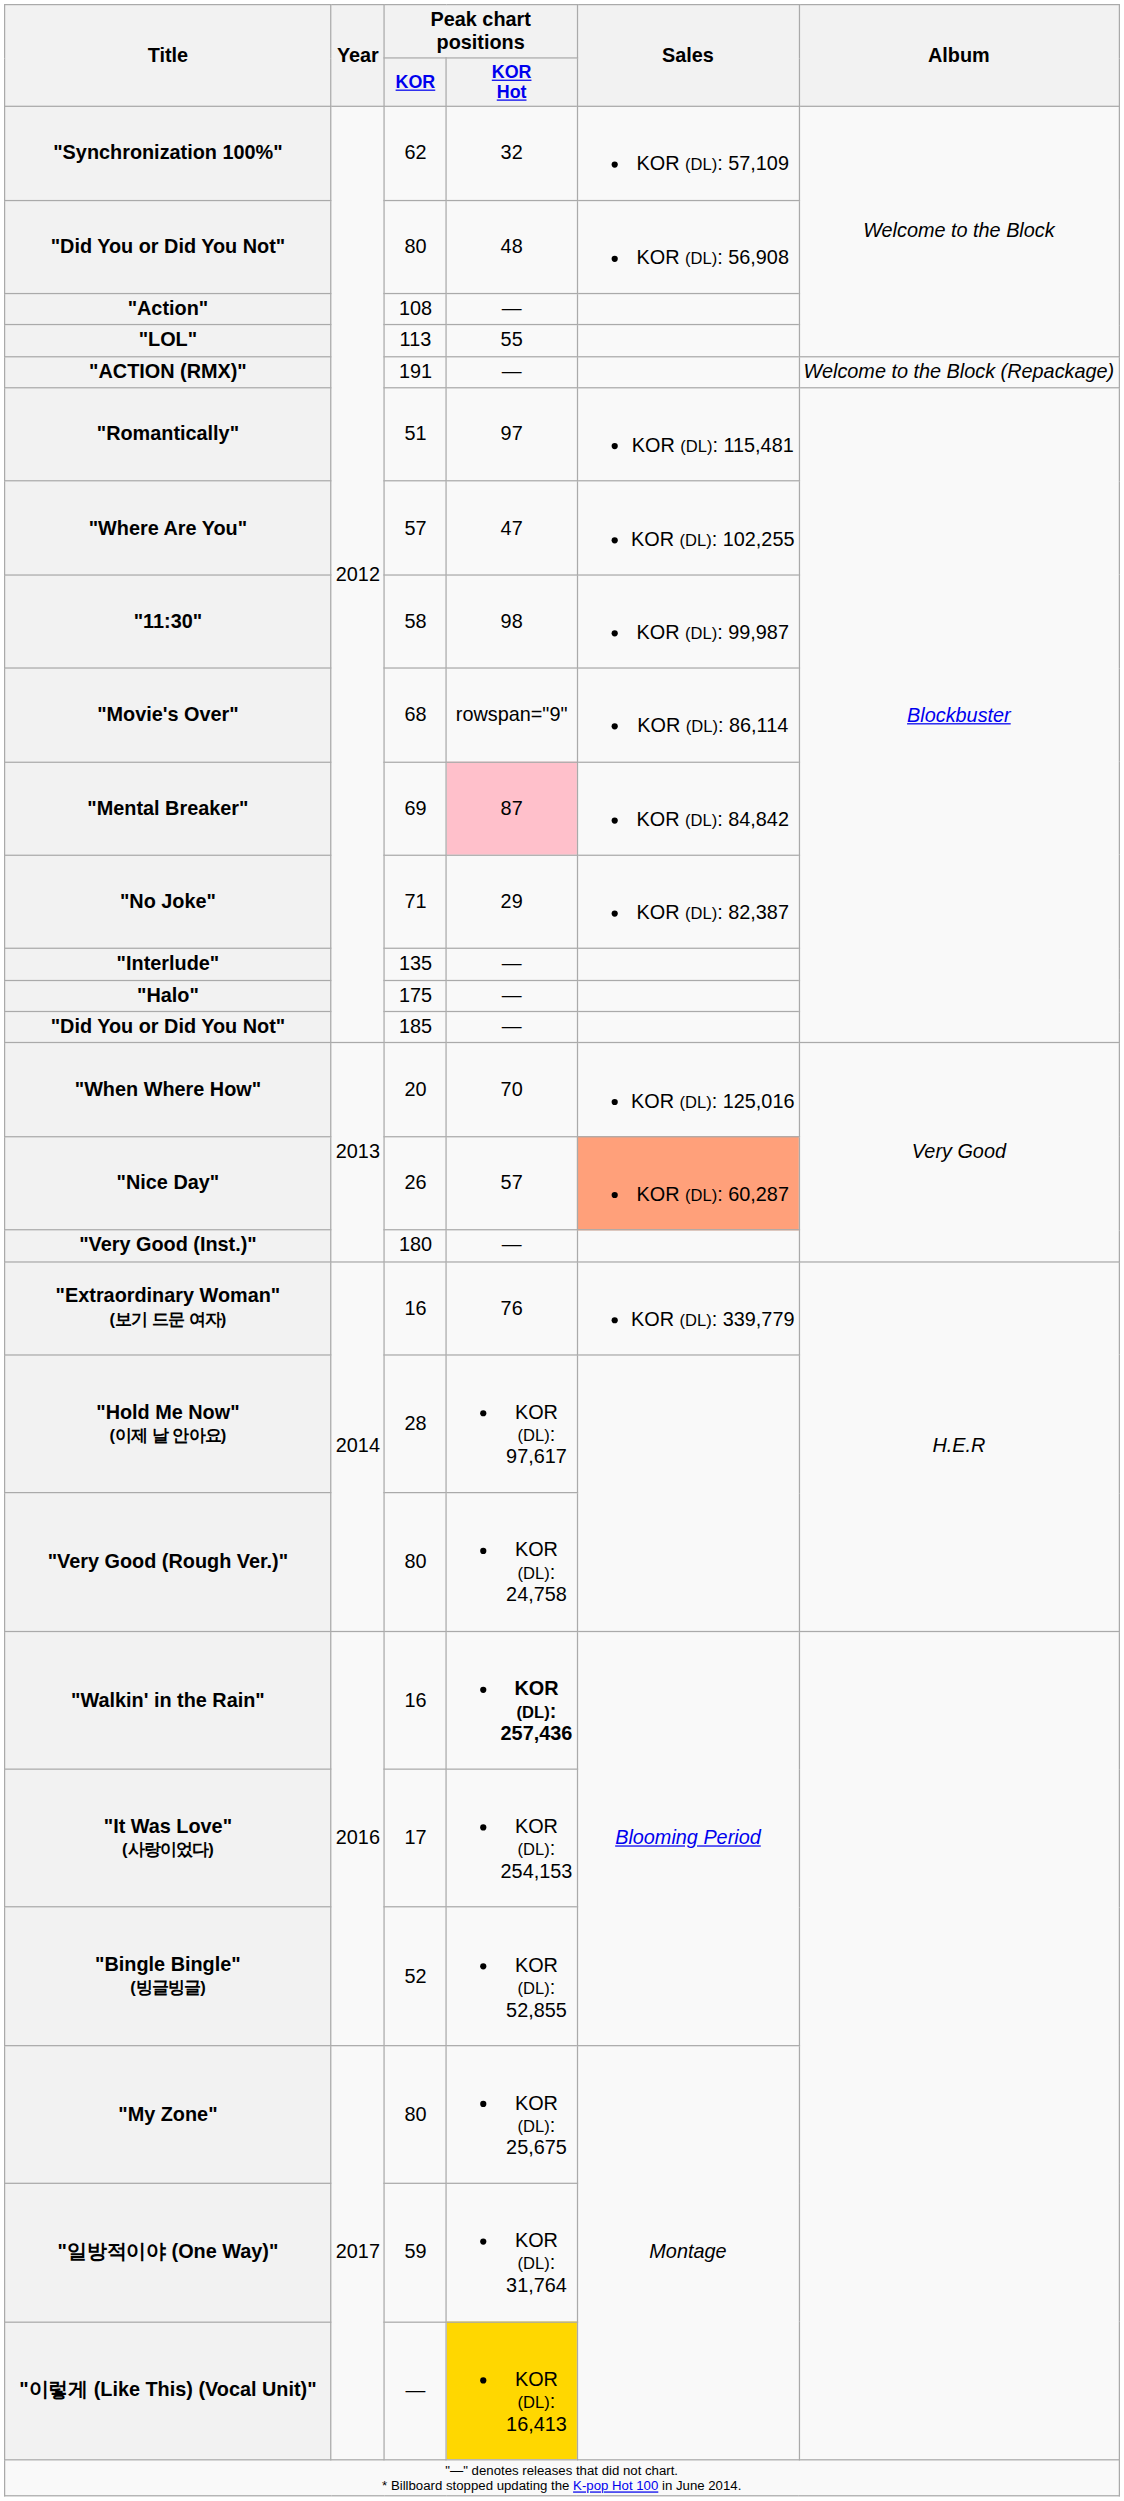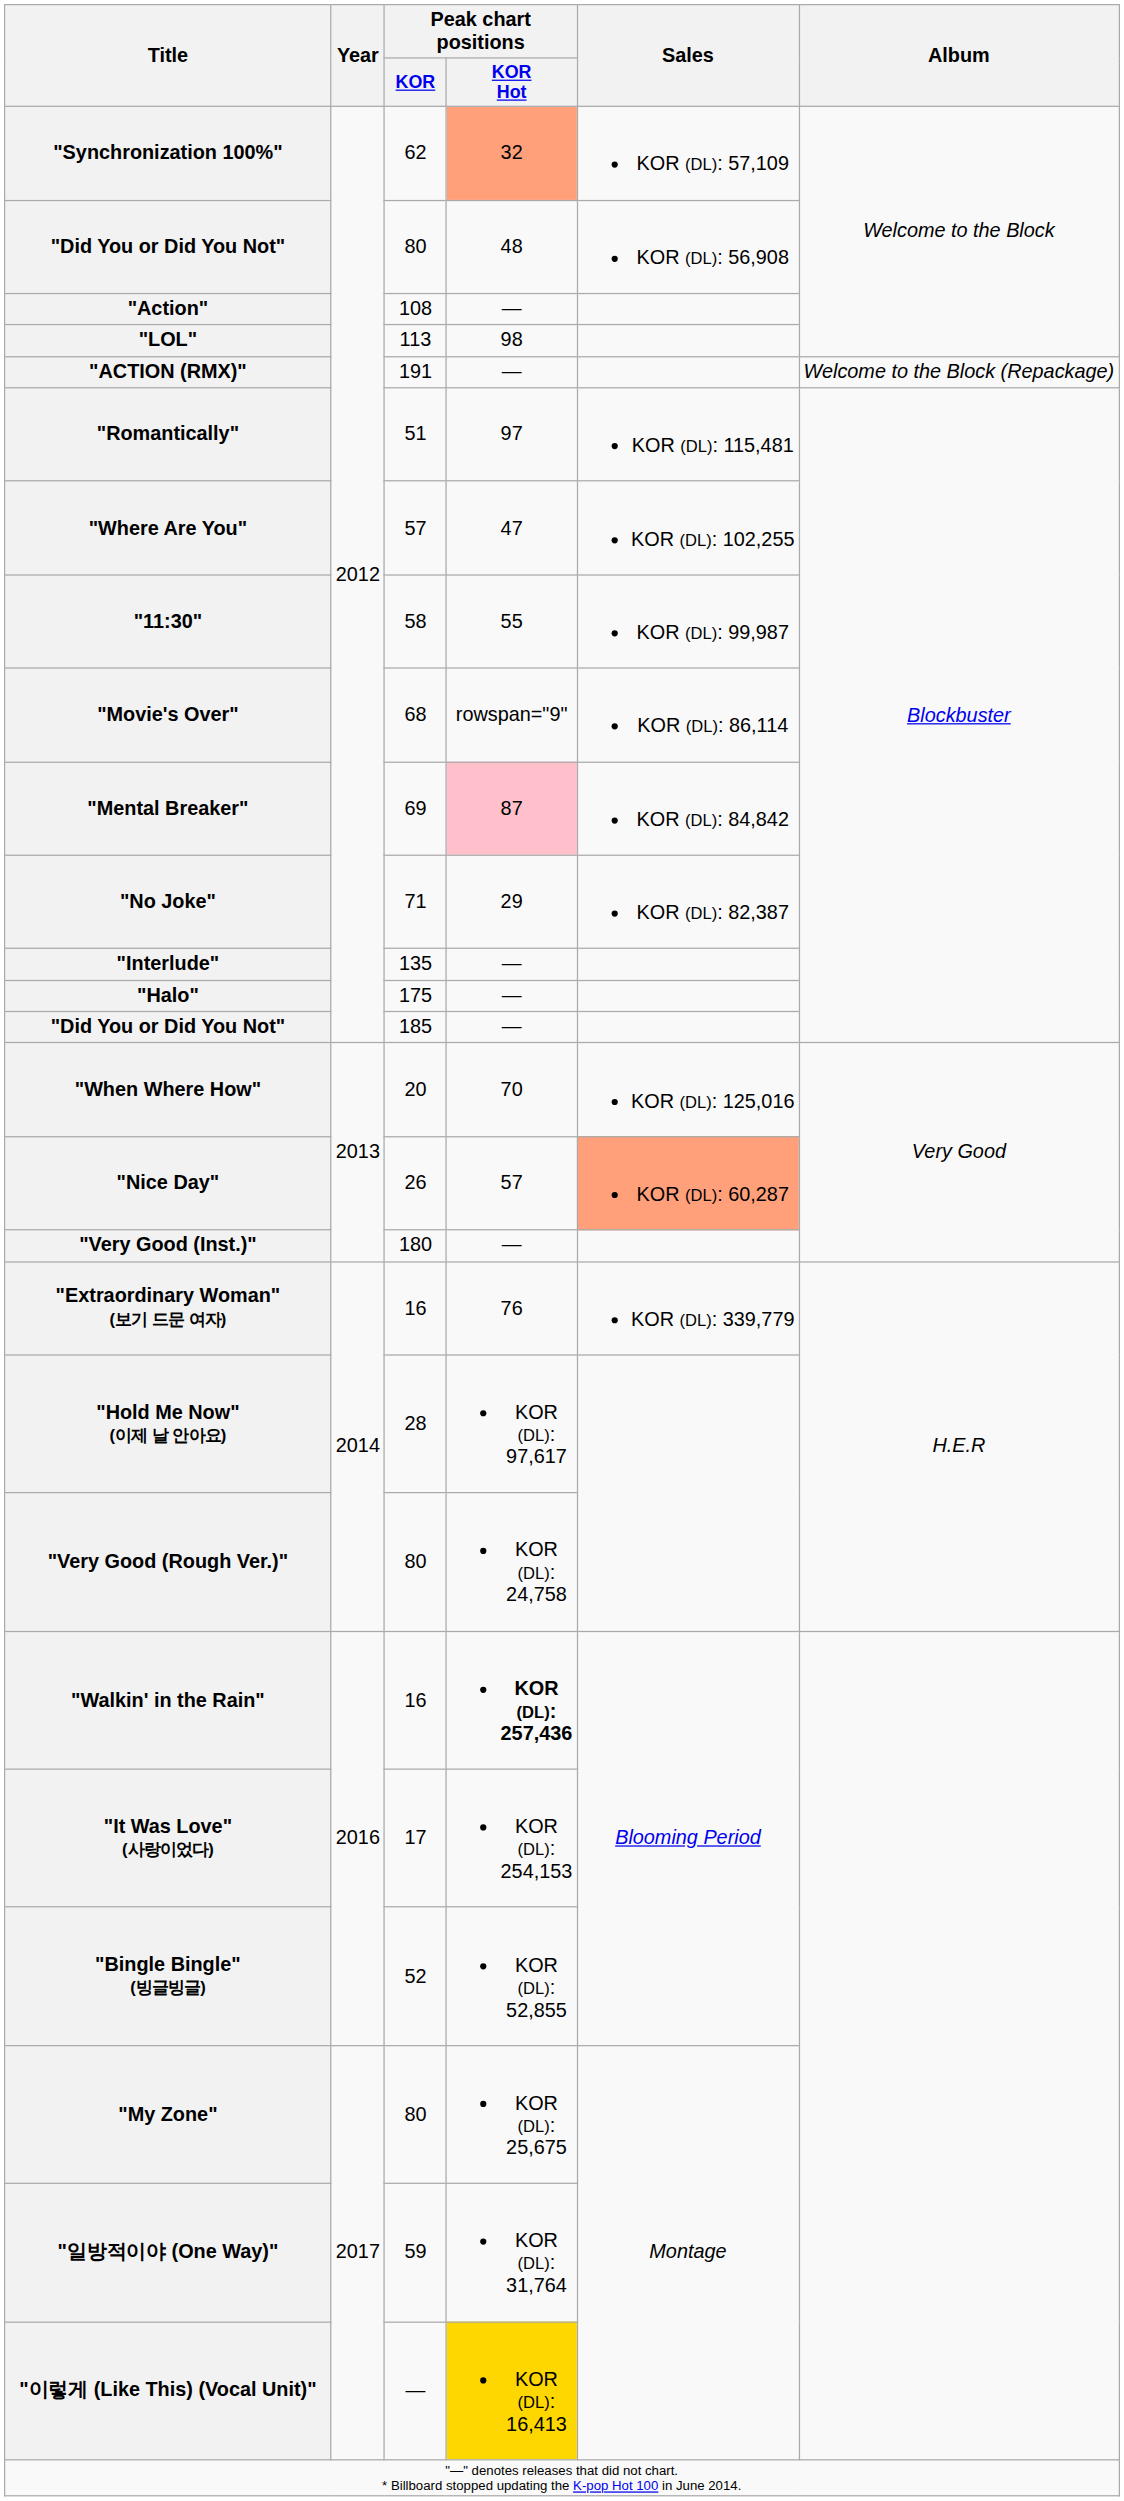(512, 153) no background -> (512, 153) lightsalmon background
(512, 340) 55 -> (512, 340) 98
(512, 621) 98 -> (512, 621) 55
